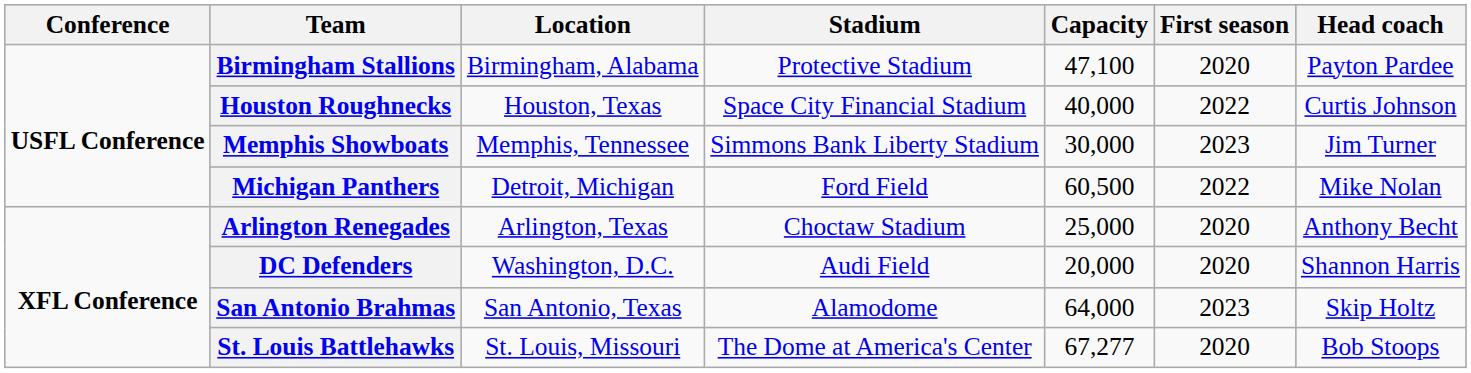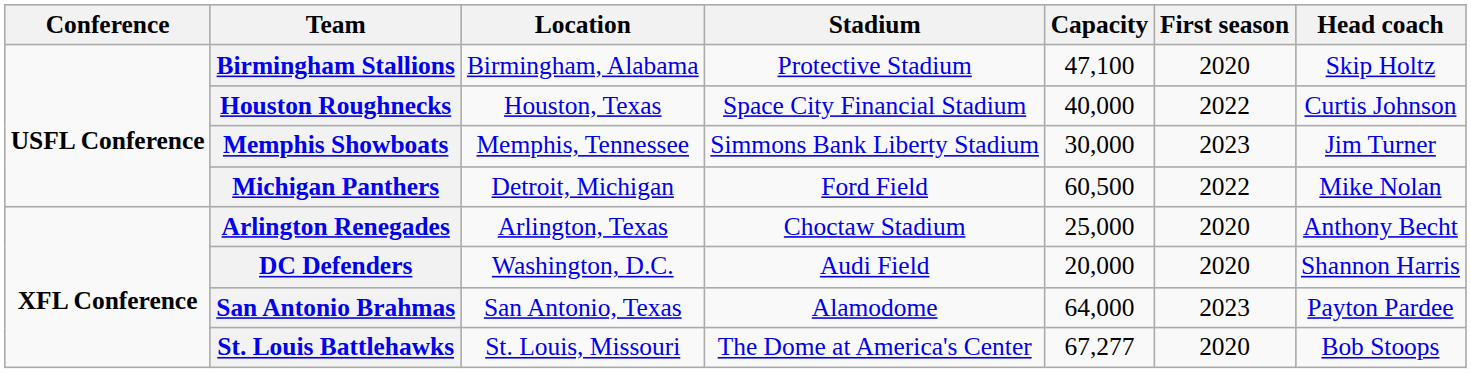(1380, 65) Payton Pardee -> (1380, 65) Skip Holtz
(1380, 307) Skip Holtz -> (1380, 307) Payton Pardee
